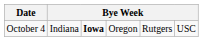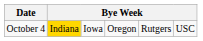(64, 28) no background -> (64, 28) gold background
(94, 28) bold -> (93, 28) normal
